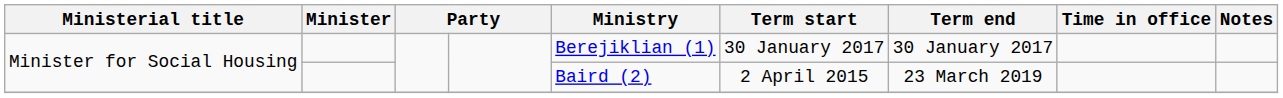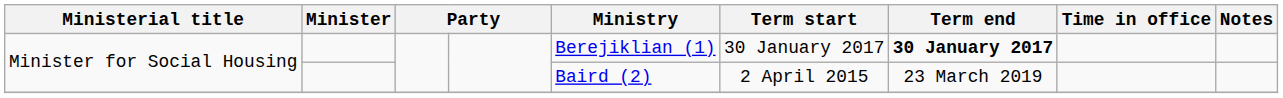(973, 48) normal -> (973, 48) bold
